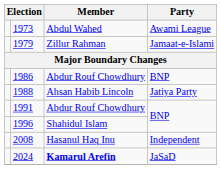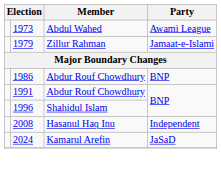- row: (23, 92)
(81, 156) bold -> (78, 140) normal
